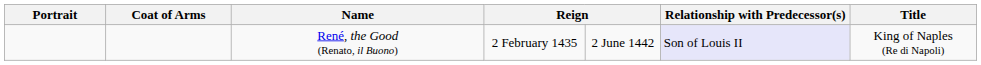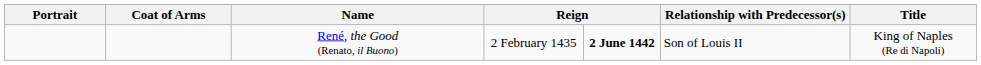(623, 42) normal -> (622, 42) bold
(703, 42) lavender background -> (703, 42) no background
